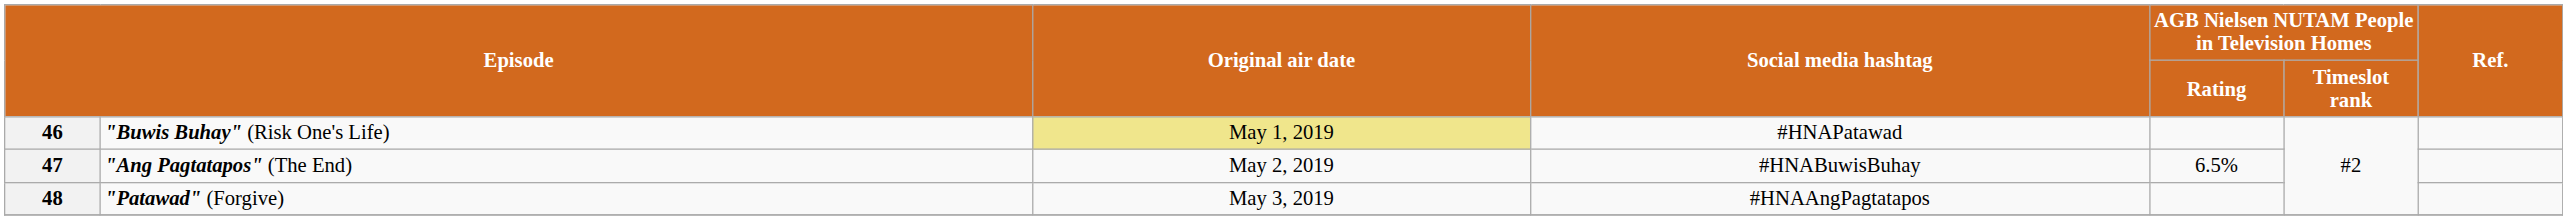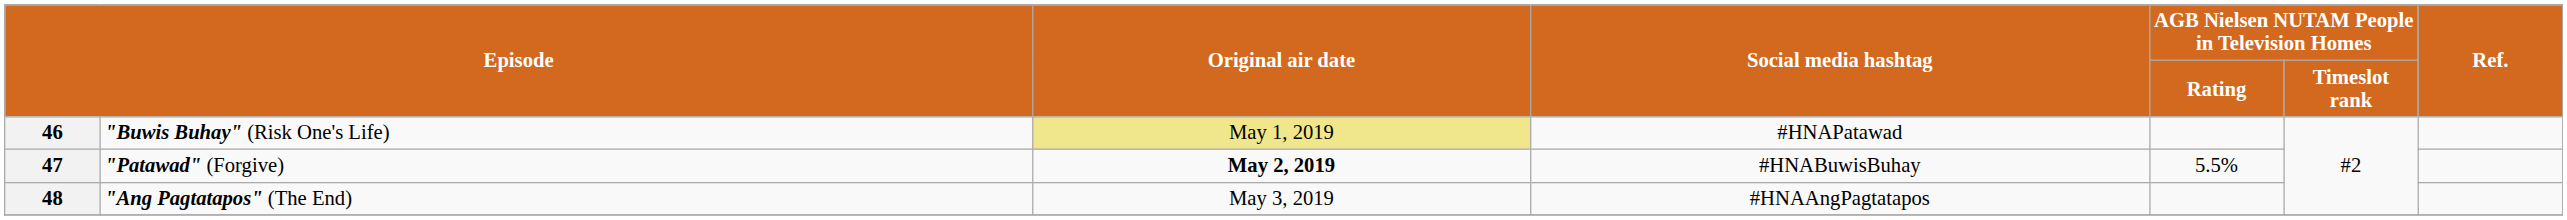(229, 165) "Ang Pagtatapos" (The End) -> (194, 165) "Patawad" (Forgive)
(1281, 165) normal -> (1281, 165) bold
(2216, 165) 6.5% -> (2216, 165) 5.5%
(194, 198) "Patawad" (Forgive) -> (229, 198) "Ang Pagtatapos" (The End)
